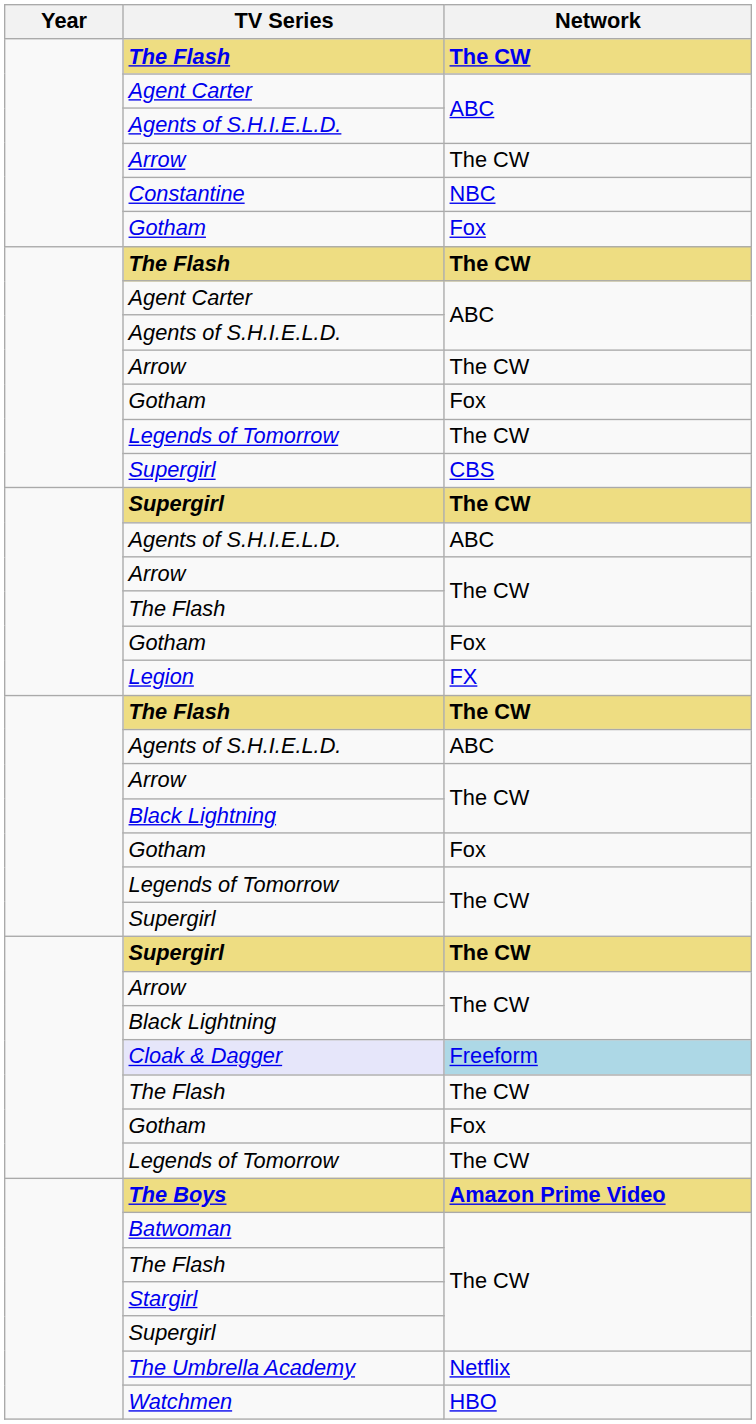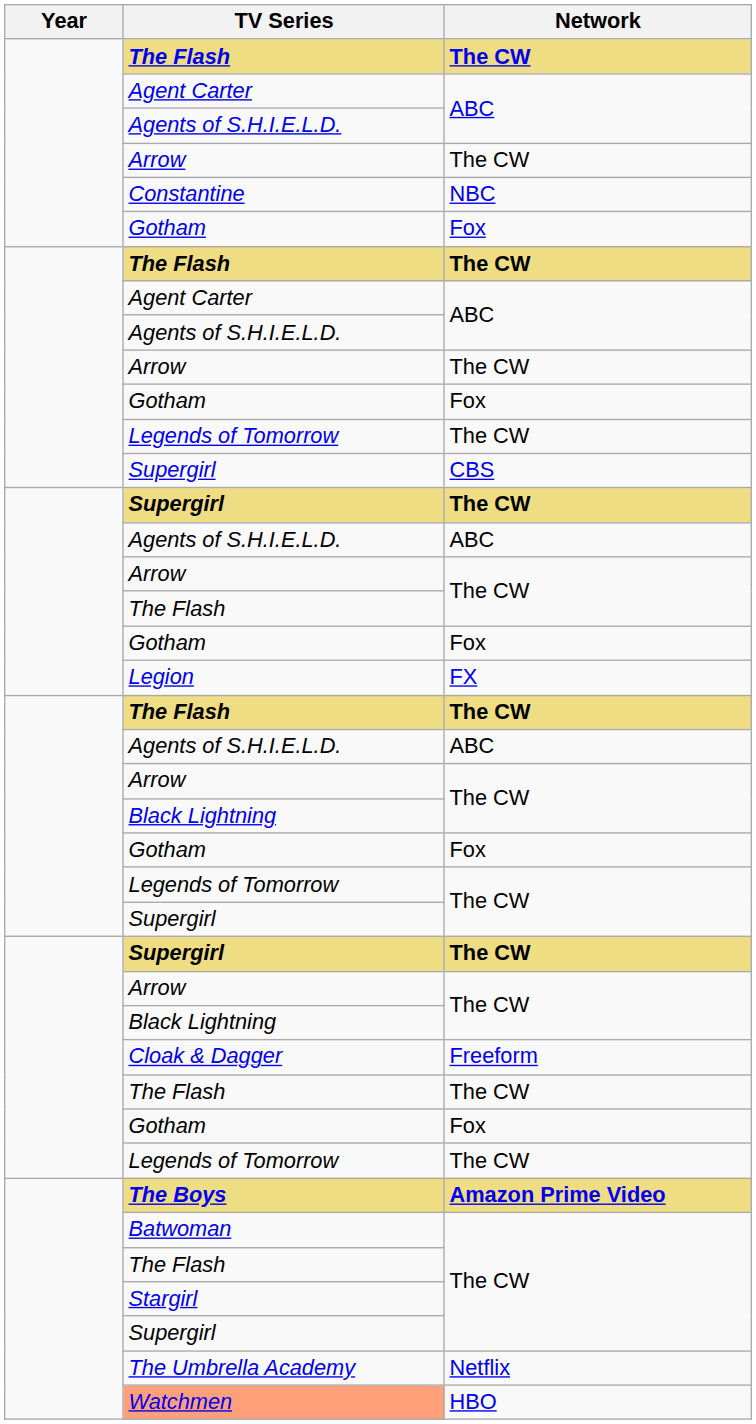(205, 1057) lavender background -> (205, 1057) no background
(494, 1057) lightblue background -> (494, 1057) no background
(180, 1402) no background -> (180, 1402) lightsalmon background
